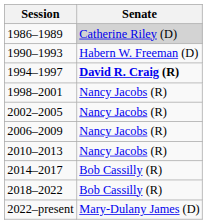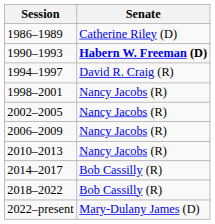(128, 33) lightgrey background -> (128, 33) no background
(139, 53) normal -> (143, 53) bold
(129, 72) bold -> (127, 72) normal
